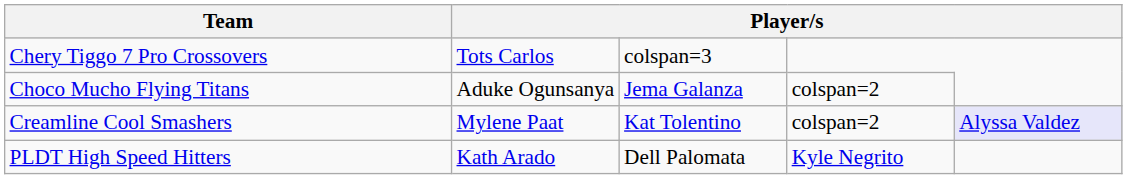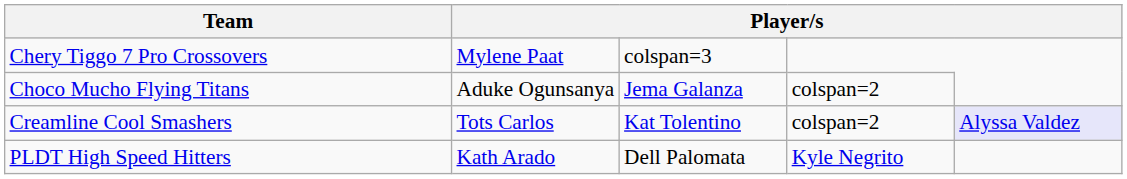(505, 55) Tots Carlos -> (510, 55) Mylene Paat
(510, 122) Mylene Paat -> (505, 122) Tots Carlos
